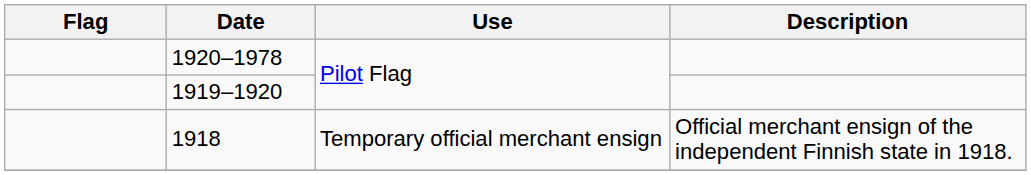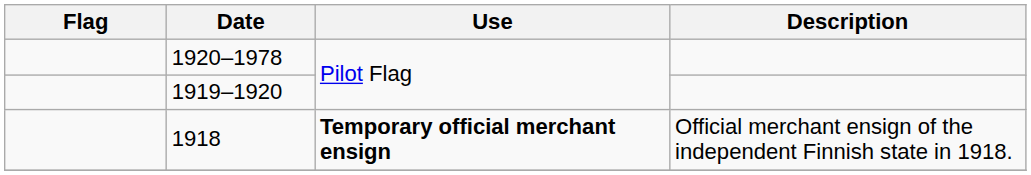(491, 139) normal -> (468, 139) bold
